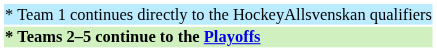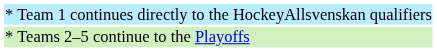(133, 37) bold -> (127, 37) normal
